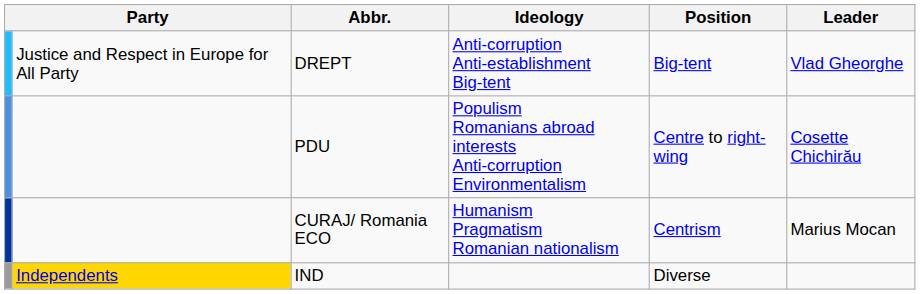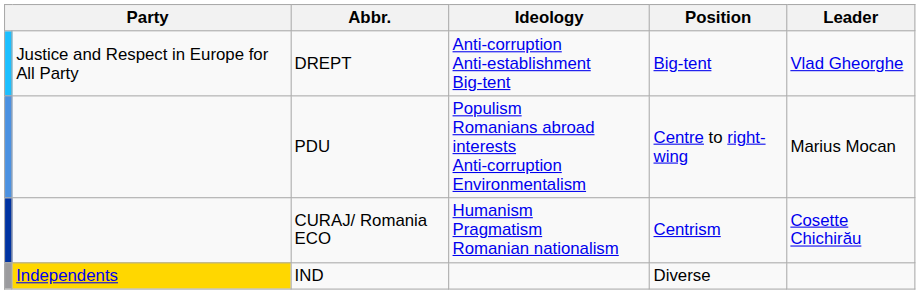(826, 146) Cosette Chichirău -> (843, 146) Marius Mocan
(843, 230) Marius Mocan -> (826, 230) Cosette Chichirău
